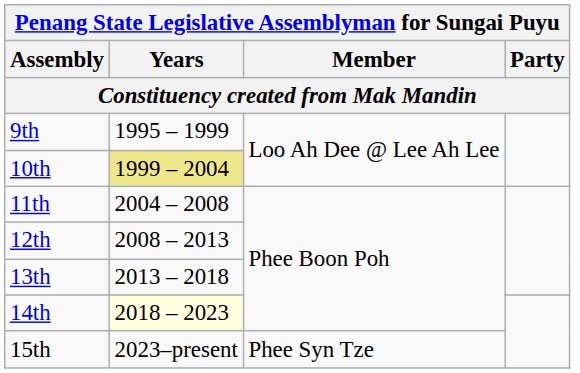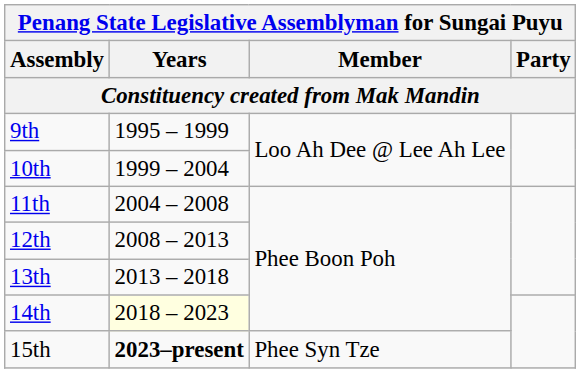(172, 167) khaki background -> (172, 167) no background
(176, 349) normal -> (179, 349) bold
